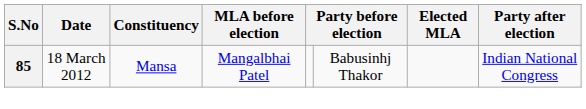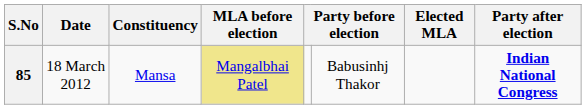(254, 66) no background -> (253, 74) khaki background
(530, 66) normal -> (528, 74) bold
